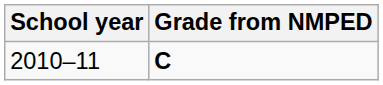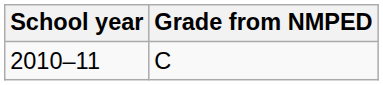(163, 60) bold -> (163, 60) normal
